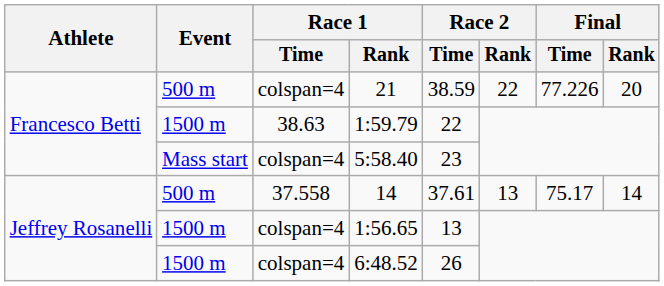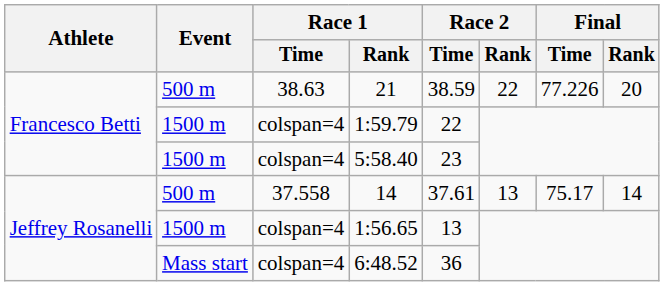(301, 89) colspan=4 -> (301, 89) 38.63
(301, 124) 38.63 -> (301, 124) colspan=4
(205, 159) Mass start -> (194, 159) 1500 m
(194, 263) 1500 m -> (205, 263) Mass start
(451, 263) 26 -> (451, 263) 36
